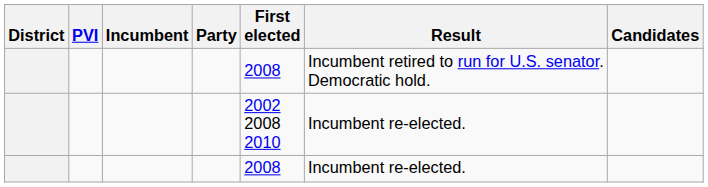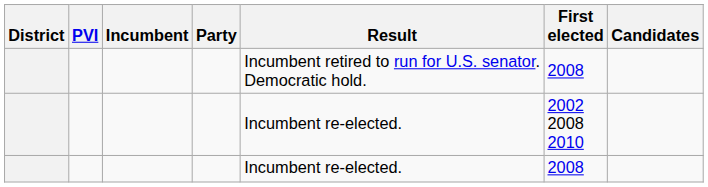columns swapped: (272, 26) <-> (456, 35)
